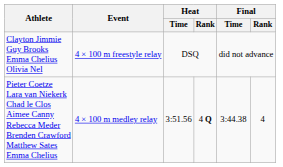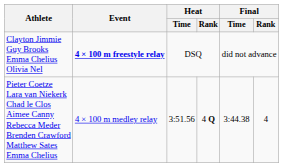(118, 55) normal -> (120, 55) bold
